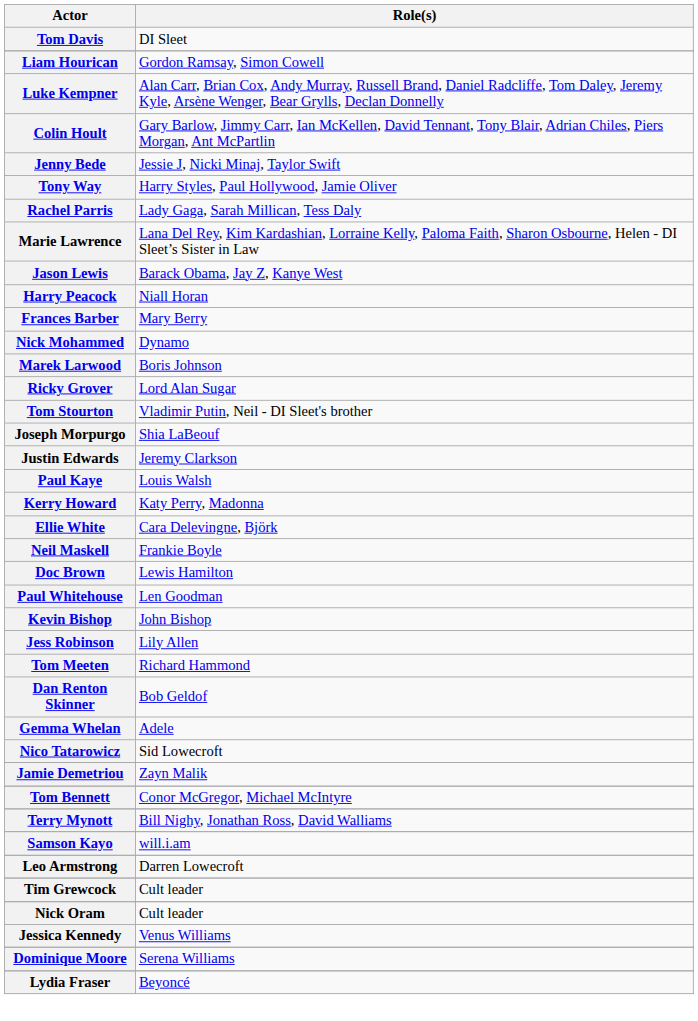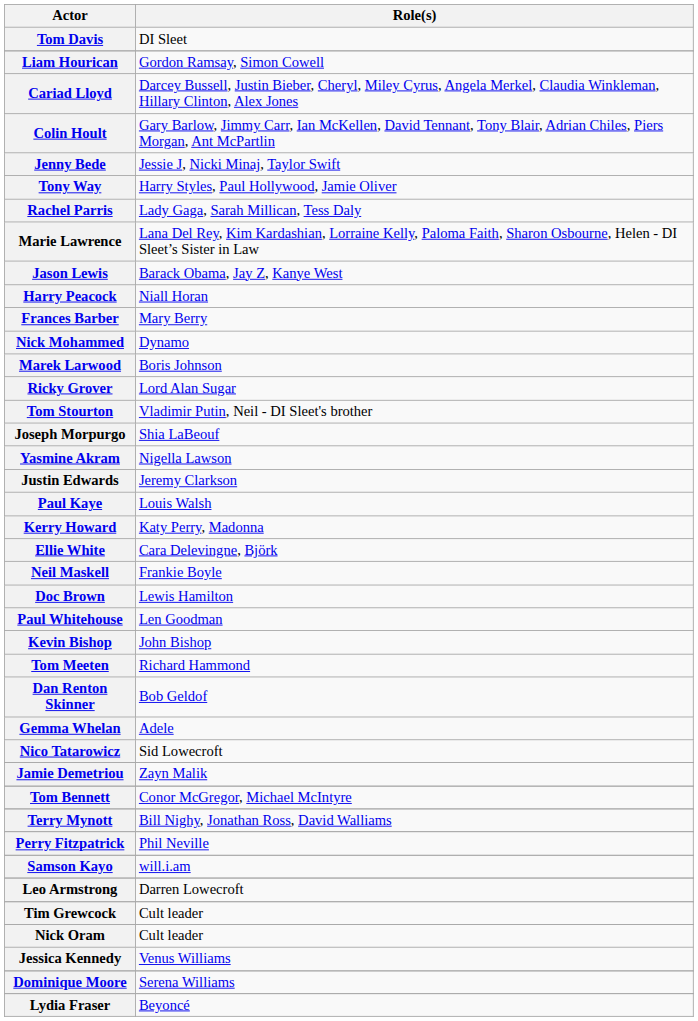- row: (70, 93)
+ row: (70, 93)
+ row: (70, 457)
- row: (70, 642)
+ row: (70, 843)
